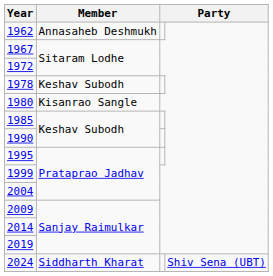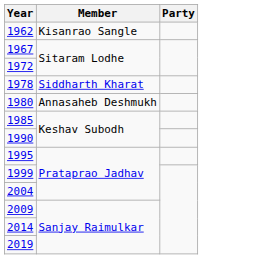(98, 31) Annasaheb Deshmukh -> (88, 31) Kisanrao Sangle
(81, 85) Keshav Subodh -> (91, 85) Siddharth Kharat
(88, 102) Kisanrao Sangle -> (98, 102) Annasaheb Deshmukh
- row: (20, 262)
